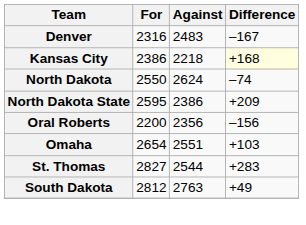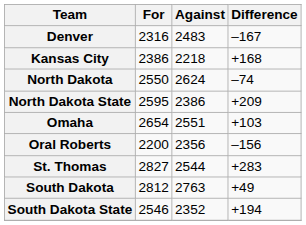(244, 58) lightyellow background -> (246, 58) no background
rows swapped: (69, 144) <-> (69, 123)
+ row: (70, 209)
